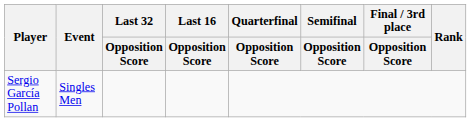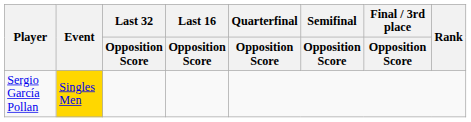(77, 93) no background -> (77, 93) gold background
